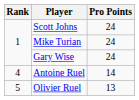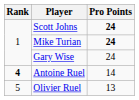(111, 27) normal -> (111, 27) bold
(111, 42) normal -> (111, 42) bold
(18, 73) normal -> (18, 73) bold
